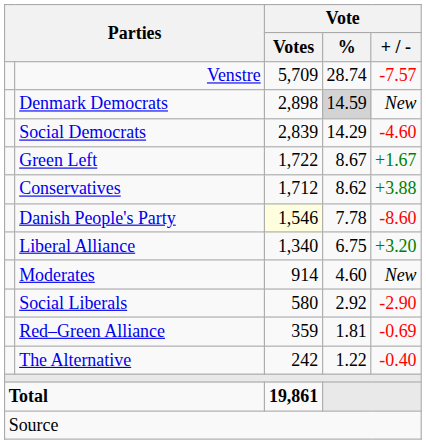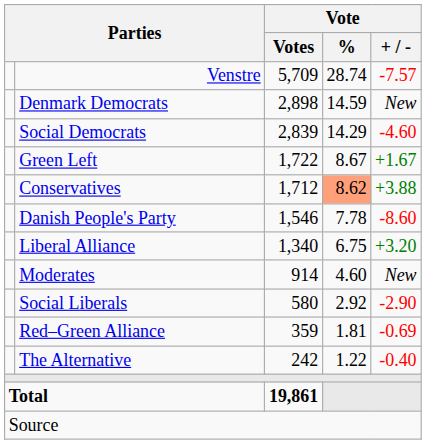(347, 103) lightgrey background -> (347, 103) no background
(351, 189) no background -> (351, 189) lightsalmon background
(298, 217) lightyellow background -> (298, 217) no background
